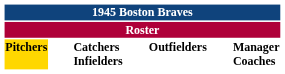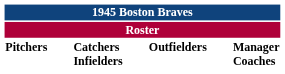(26, 47) gold background -> (26, 47) no background
